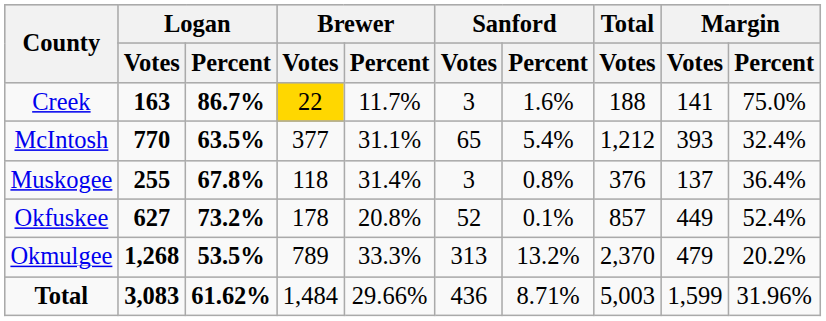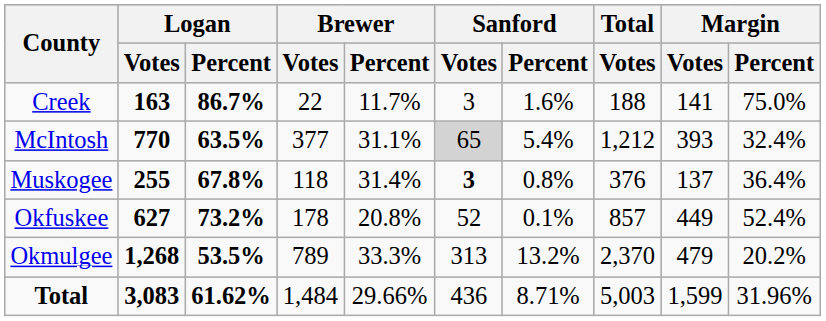(310, 101) gold background -> (310, 101) no background
(469, 140) no background -> (469, 140) lightgrey background
(469, 179) normal -> (469, 179) bold
